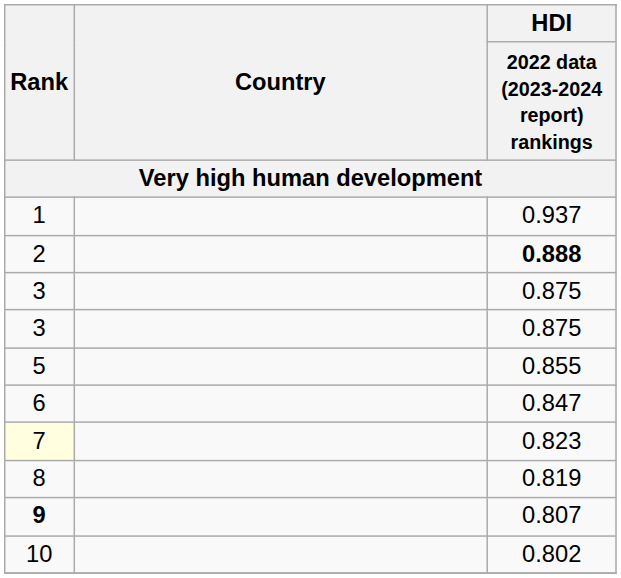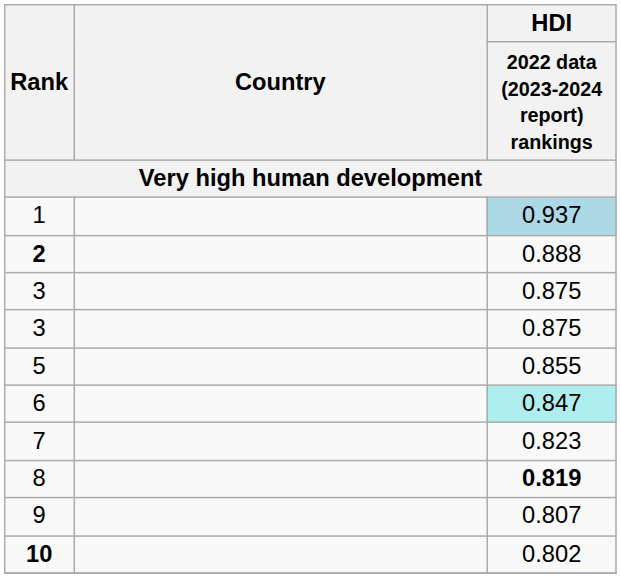(552, 215) no background -> (552, 215) lightblue background
(39, 253) normal -> (39, 253) bold
(552, 253) bold -> (552, 253) normal
(552, 403) no background -> (552, 403) paleturquoise background
(39, 441) lightyellow background -> (39, 441) no background
(552, 478) normal -> (552, 478) bold
(39, 516) bold -> (39, 516) normal
(39, 553) normal -> (39, 553) bold
